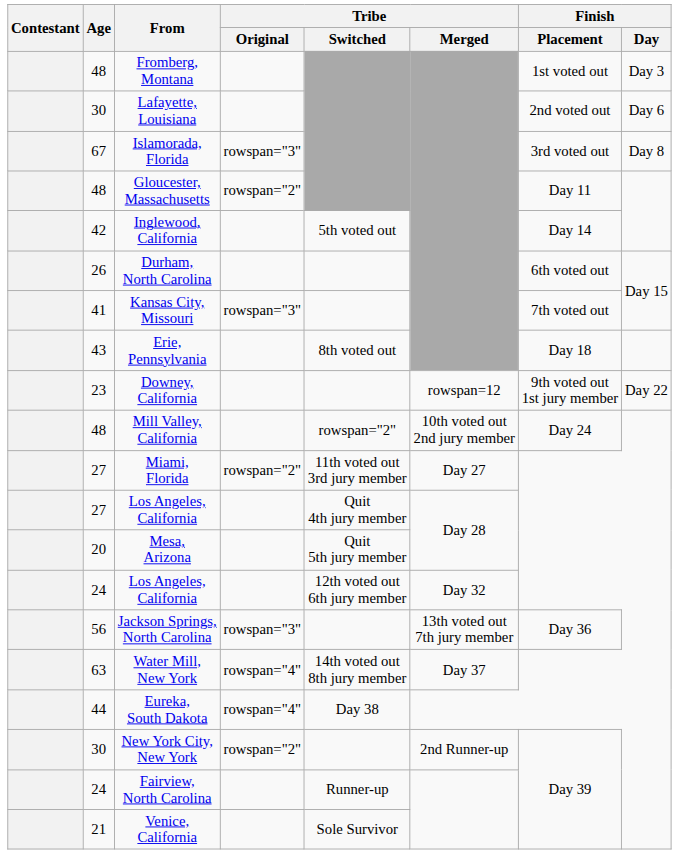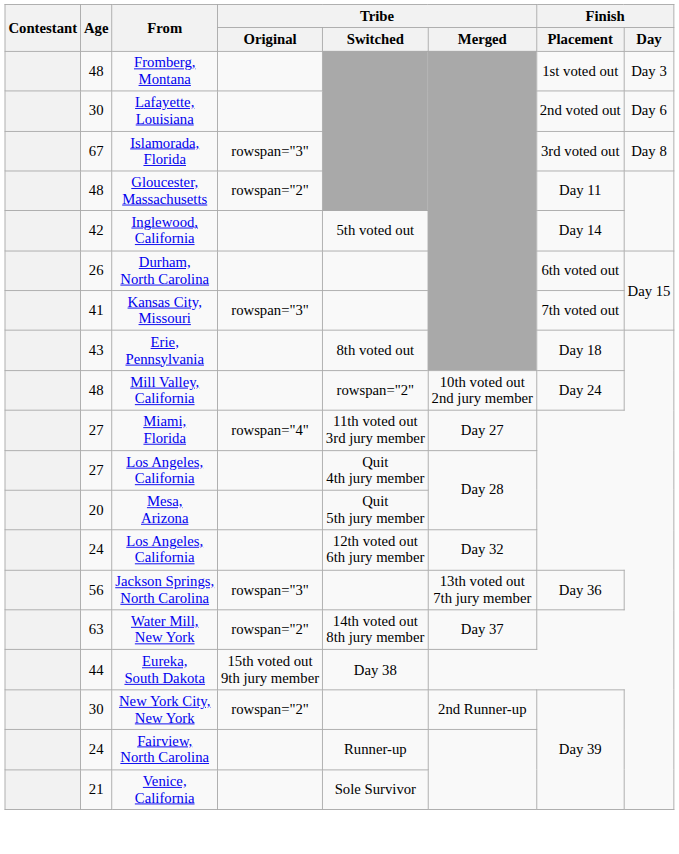- row: (99, 390)
(262, 470) rowspan="2" -> (270, 430) rowspan="4"
(262, 669) rowspan="4" -> (270, 629) rowspan="2"
(262, 709) rowspan="4" -> (270, 669) 15th voted out 9th jury member
